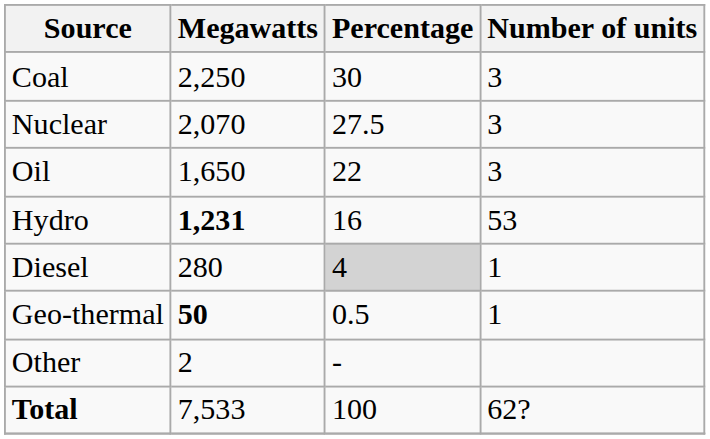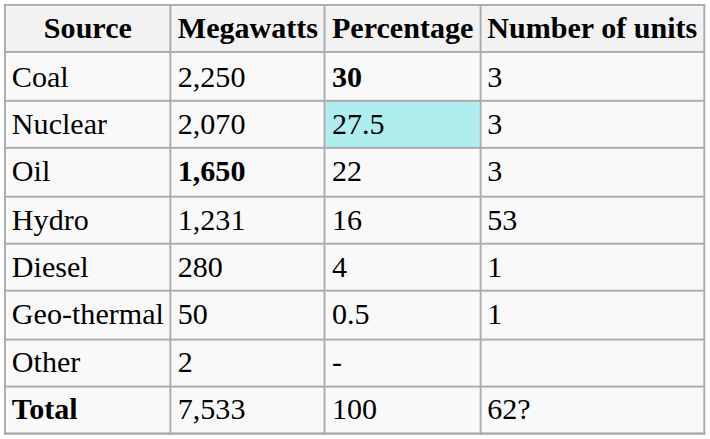(347, 76) normal -> (347, 76) bold
(358, 123) no background -> (358, 123) paleturquoise background
(212, 171) normal -> (212, 171) bold
(212, 219) bold -> (212, 219) normal
(339, 266) lightgrey background -> (339, 266) no background
(193, 314) bold -> (193, 314) normal
